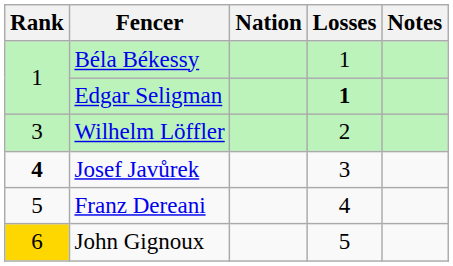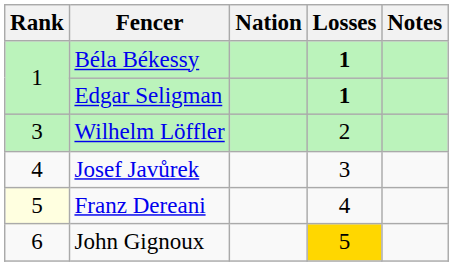(345, 59) normal -> (345, 59) bold
(37, 168) bold -> (37, 168) normal
(37, 205) no background -> (37, 205) lightyellow background
(37, 242) gold background -> (37, 242) no background
(345, 242) no background -> (345, 242) gold background
